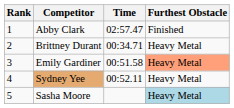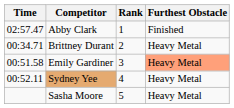columns swapped: (19, 13) <-> (125, 13)
(175, 95) lightblue background -> (175, 95) no background
